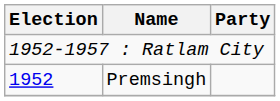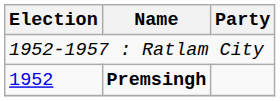(156, 80) normal -> (156, 80) bold
